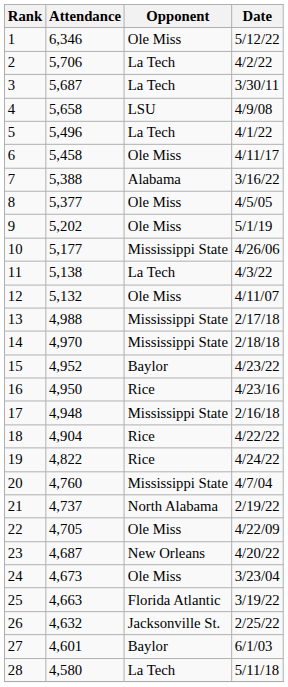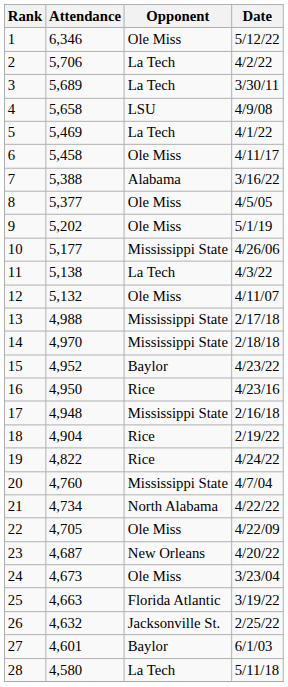(66, 86) 5,687 -> (66, 86) 5,689
(66, 132) 5,496 -> (66, 132) 5,469
(257, 436) 4/22/22 -> (257, 436) 2/19/22
(66, 506) 4,737 -> (66, 506) 4,734
(257, 506) 2/19/22 -> (257, 506) 4/22/22
